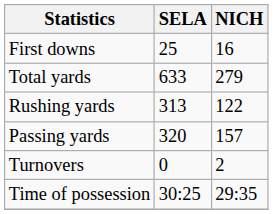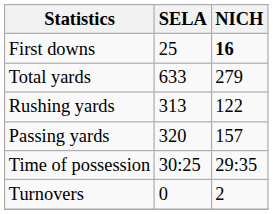(224, 48) normal -> (224, 48) bold
rows swapped: (46, 164) <-> (80, 194)
